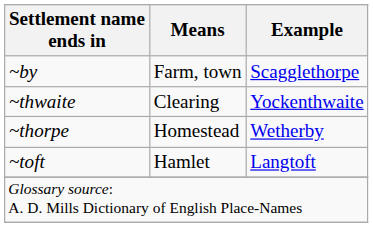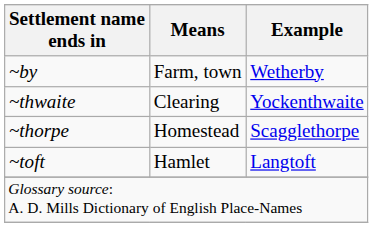(305, 71) Scagglethorpe -> (287, 71) Wetherby
(287, 131) Wetherby -> (305, 131) Scagglethorpe
